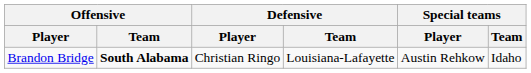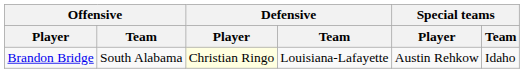(144, 57) bold -> (141, 57) normal
(237, 57) no background -> (231, 57) lightyellow background
